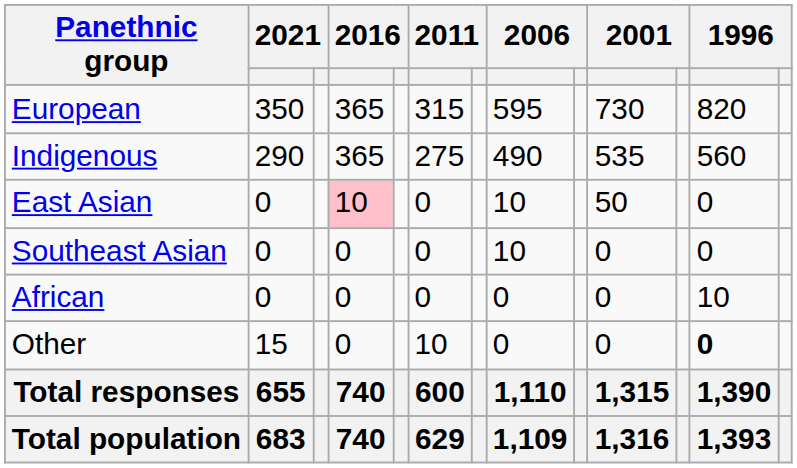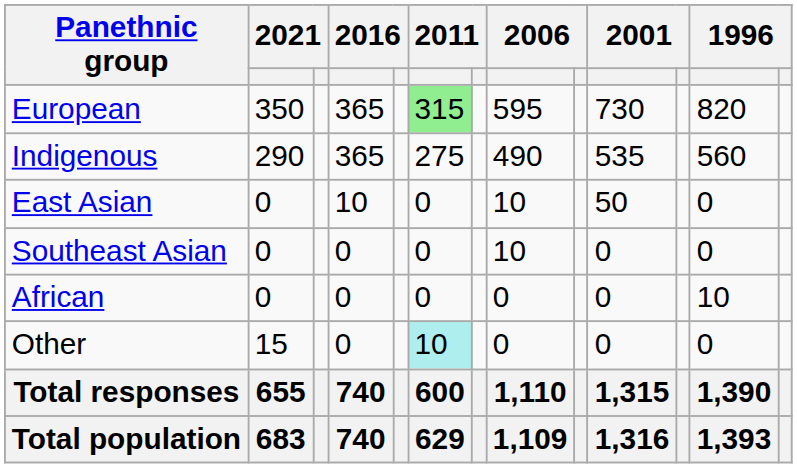(439, 108) no background -> (439, 108) lightgreen background
(351, 203) pink background -> (351, 203) no background
(431, 344) no background -> (431, 344) paleturquoise background
(705, 344) bold -> (705, 344) normal
